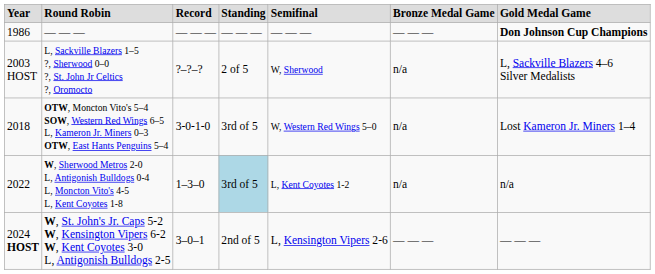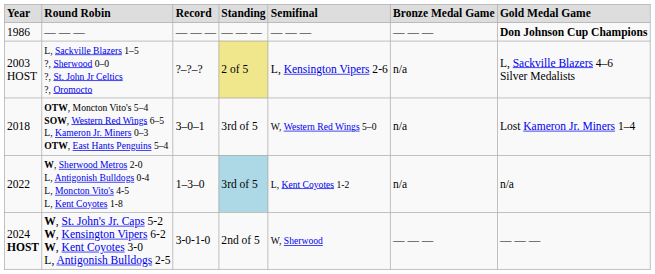(235, 69) no background -> (235, 69) khaki background
(297, 70) W, Sherwood -> (329, 69) L, Kensington Vipers 2-6
(193, 126) 3-0-1-0 -> (190, 126) 3–0–1
(190, 241) 3–0–1 -> (193, 241) 3-0-1-0
(329, 241) L, Kensington Vipers 2-6 -> (297, 241) W, Sherwood
